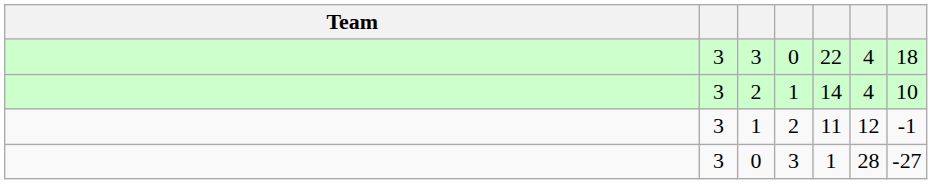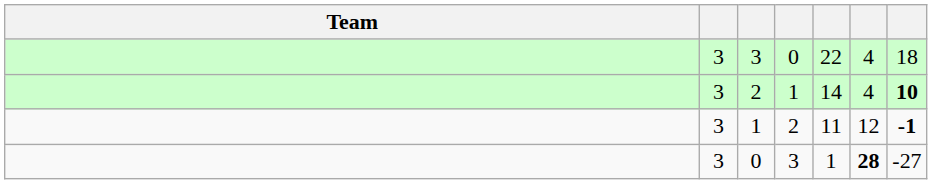(907, 91) normal -> (907, 91) bold
(907, 126) normal -> (907, 126) bold
(869, 160) normal -> (869, 160) bold
